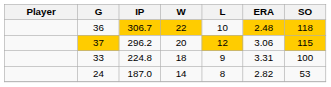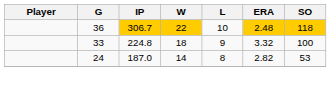- row: (98, 43)
(264, 58) 3.31 -> (264, 43) 3.32
